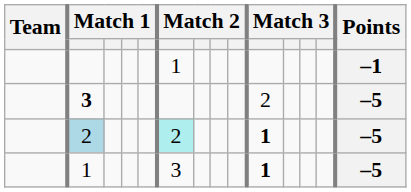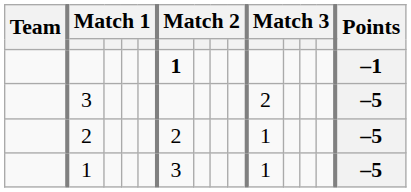(176, 66) normal -> (176, 66) bold
(86, 100) bold -> (86, 100) normal
(86, 135) lightblue background -> (86, 135) no background
(176, 135) paleturquoise background -> (176, 135) no background
(266, 135) bold -> (266, 135) normal
(266, 169) bold -> (266, 169) normal
